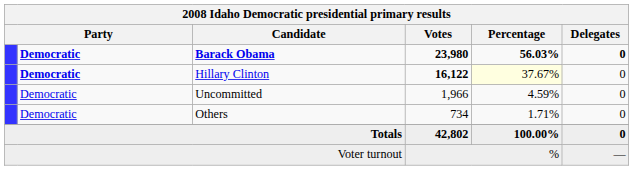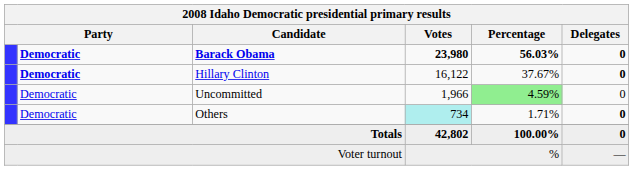(452, 74) bold -> (452, 74) normal
(540, 74) lightyellow background -> (540, 74) no background
(623, 74) normal -> (623, 74) bold
(544, 94) no background -> (544, 94) lightgreen background
(459, 114) no background -> (459, 114) paleturquoise background
(623, 114) normal -> (623, 114) bold
